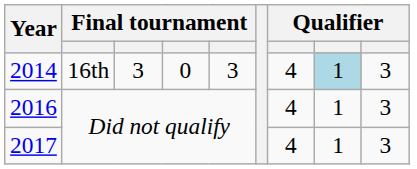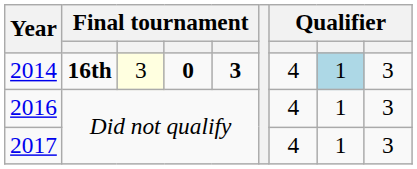(88, 70) normal -> (90, 70) bold
(138, 70) no background -> (141, 70) lightyellow background
(185, 70) normal -> (188, 70) bold
(233, 70) normal -> (235, 70) bold
